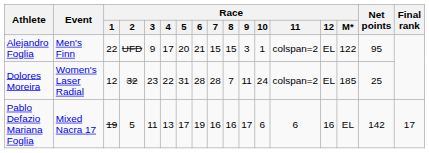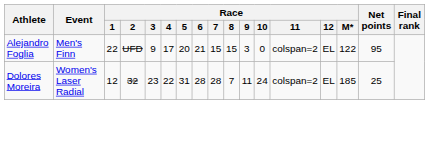(262, 49) 1 -> (262, 49) 0
- row: (25, 124)
